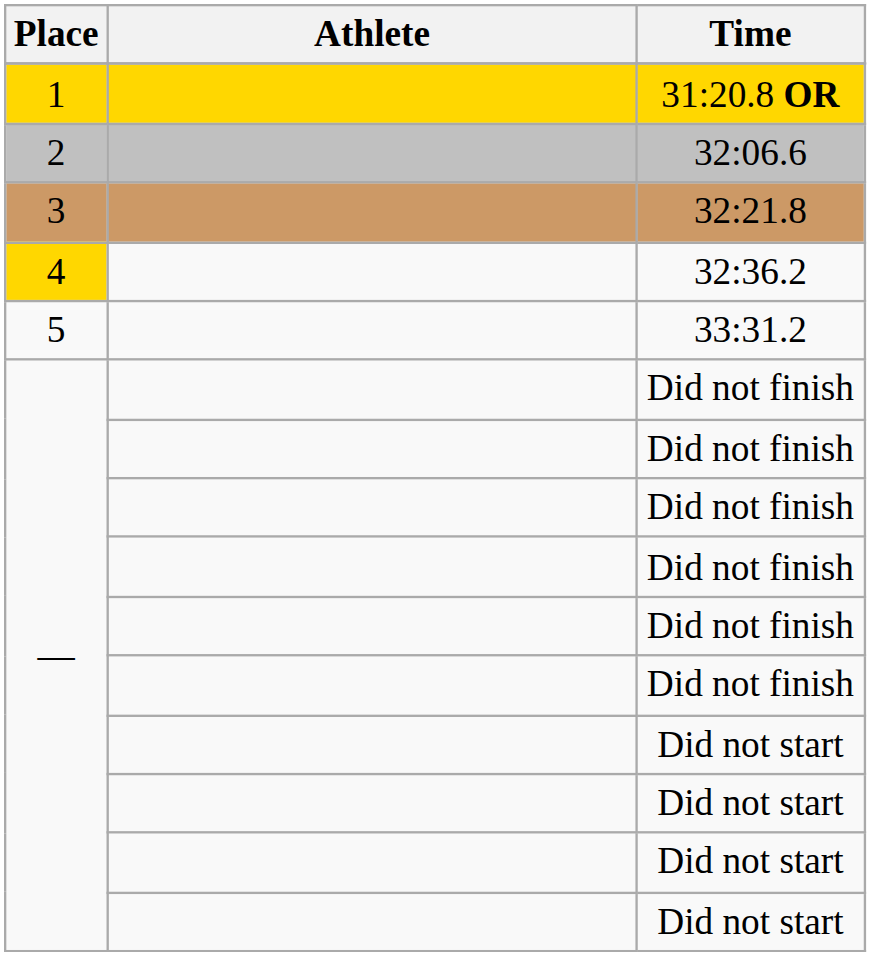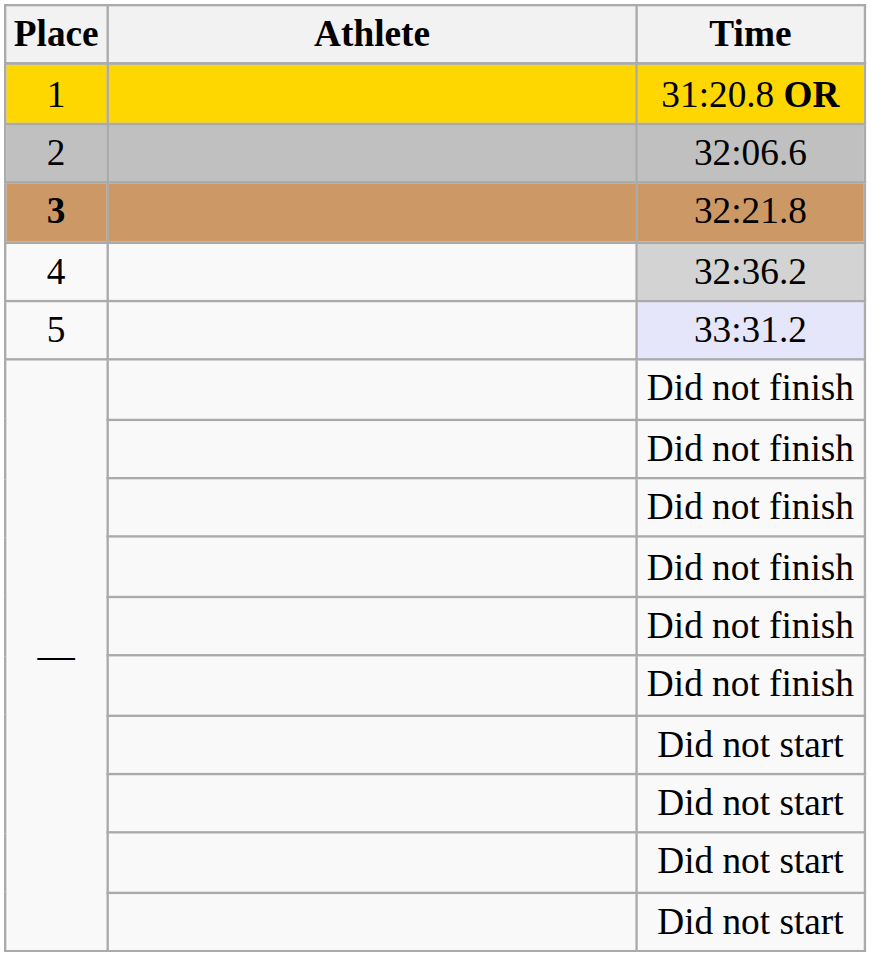(56, 211) normal -> (56, 211) bold
(56, 270) gold background -> (56, 270) no background
(750, 270) no background -> (750, 270) lightgrey background
(750, 329) no background -> (750, 329) lavender background
